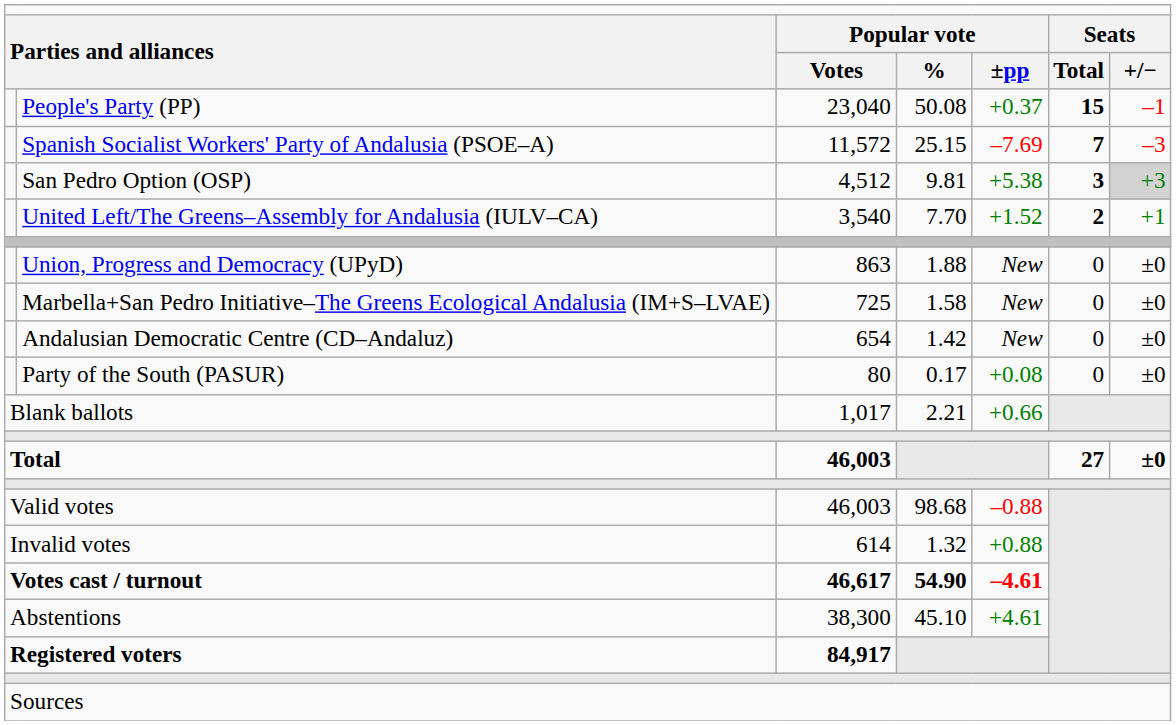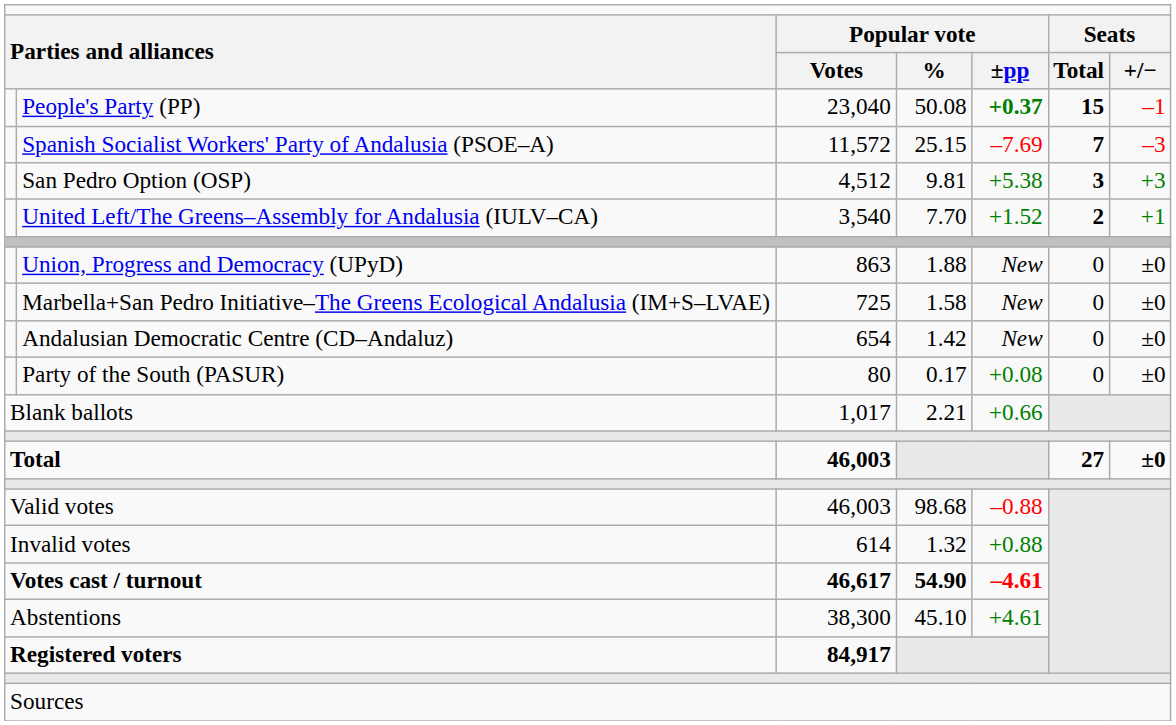(1016, 107) normal -> (1016, 107) bold
(1153, 180) lightgrey background -> (1153, 180) no background
